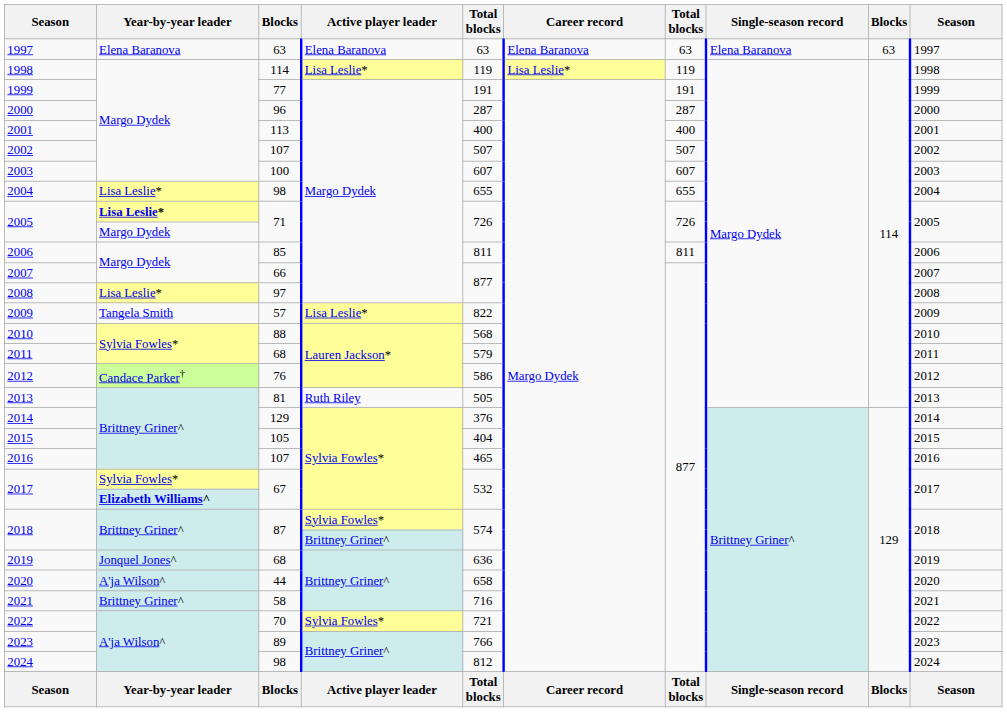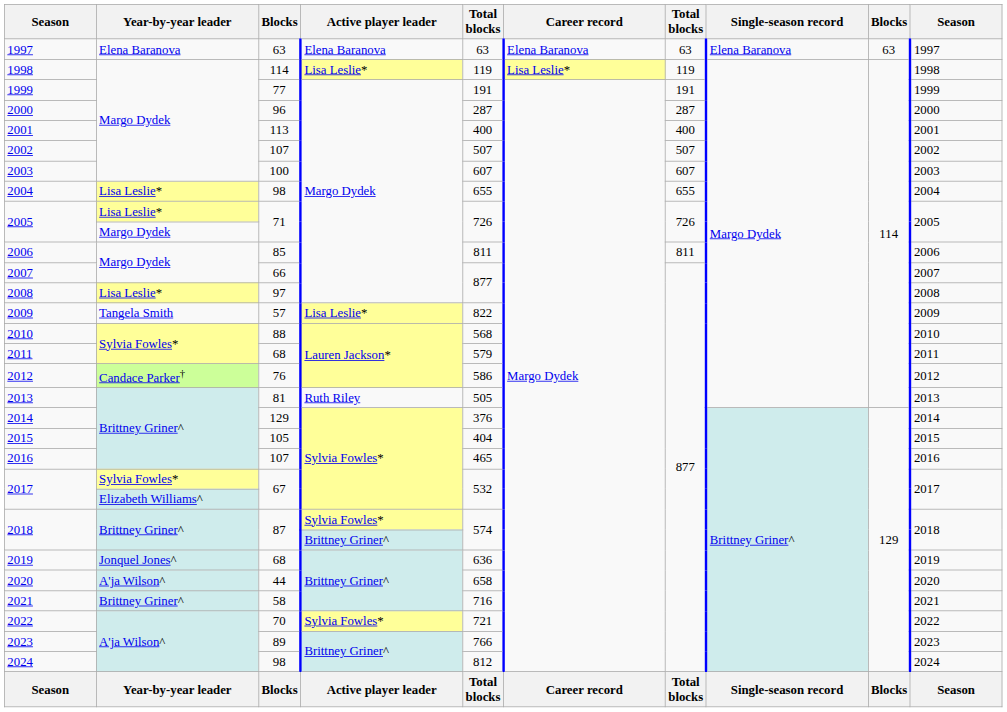(132, 211) bold -> (131, 211) normal
(155, 499) bold -> (151, 499) normal
